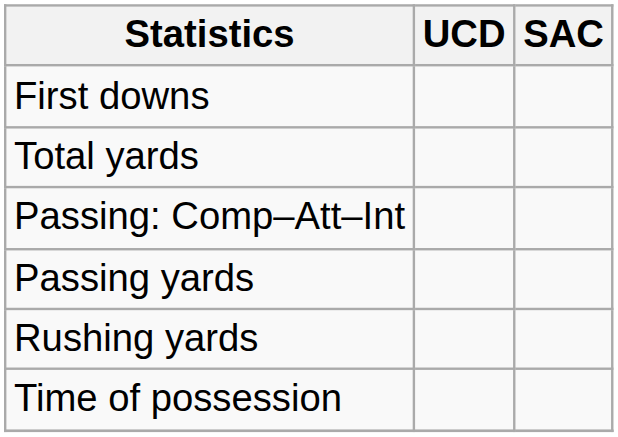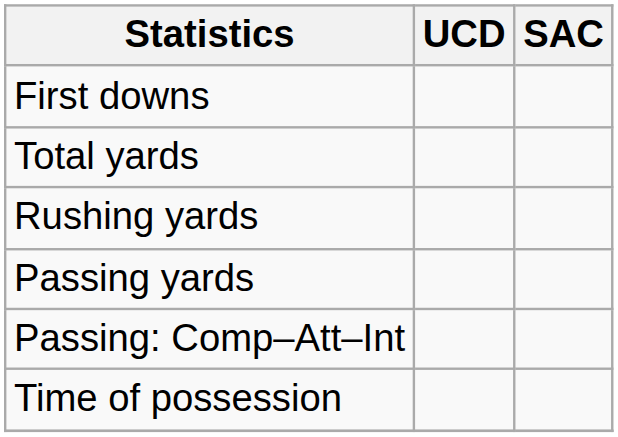rows swapped: (136, 338) <-> (210, 217)
